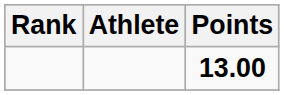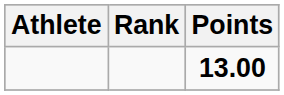columns swapped: (44, 25) <-> (134, 25)
